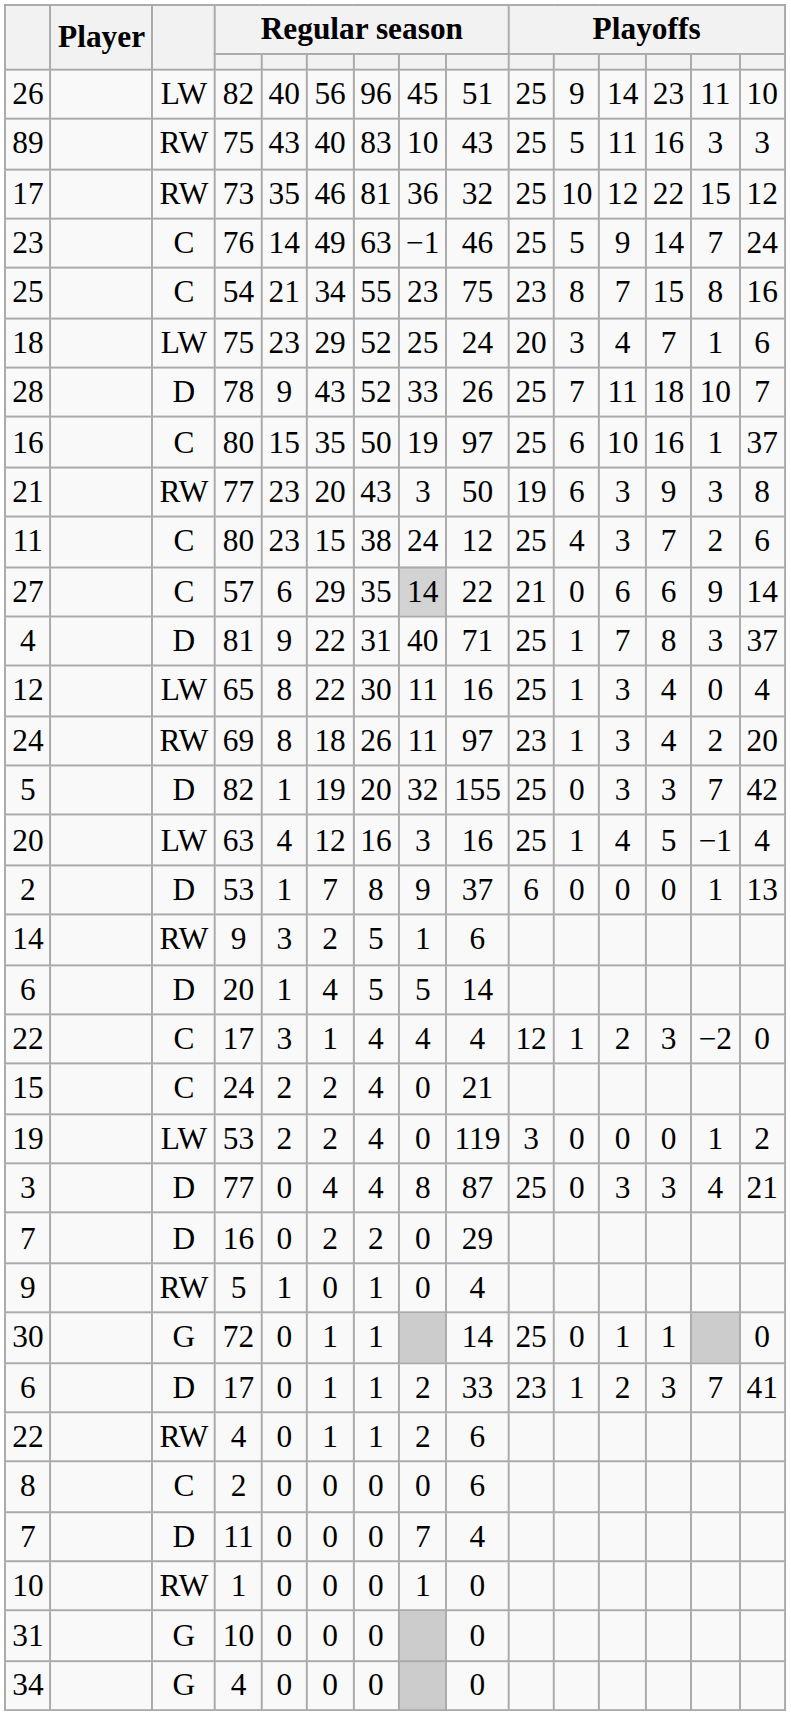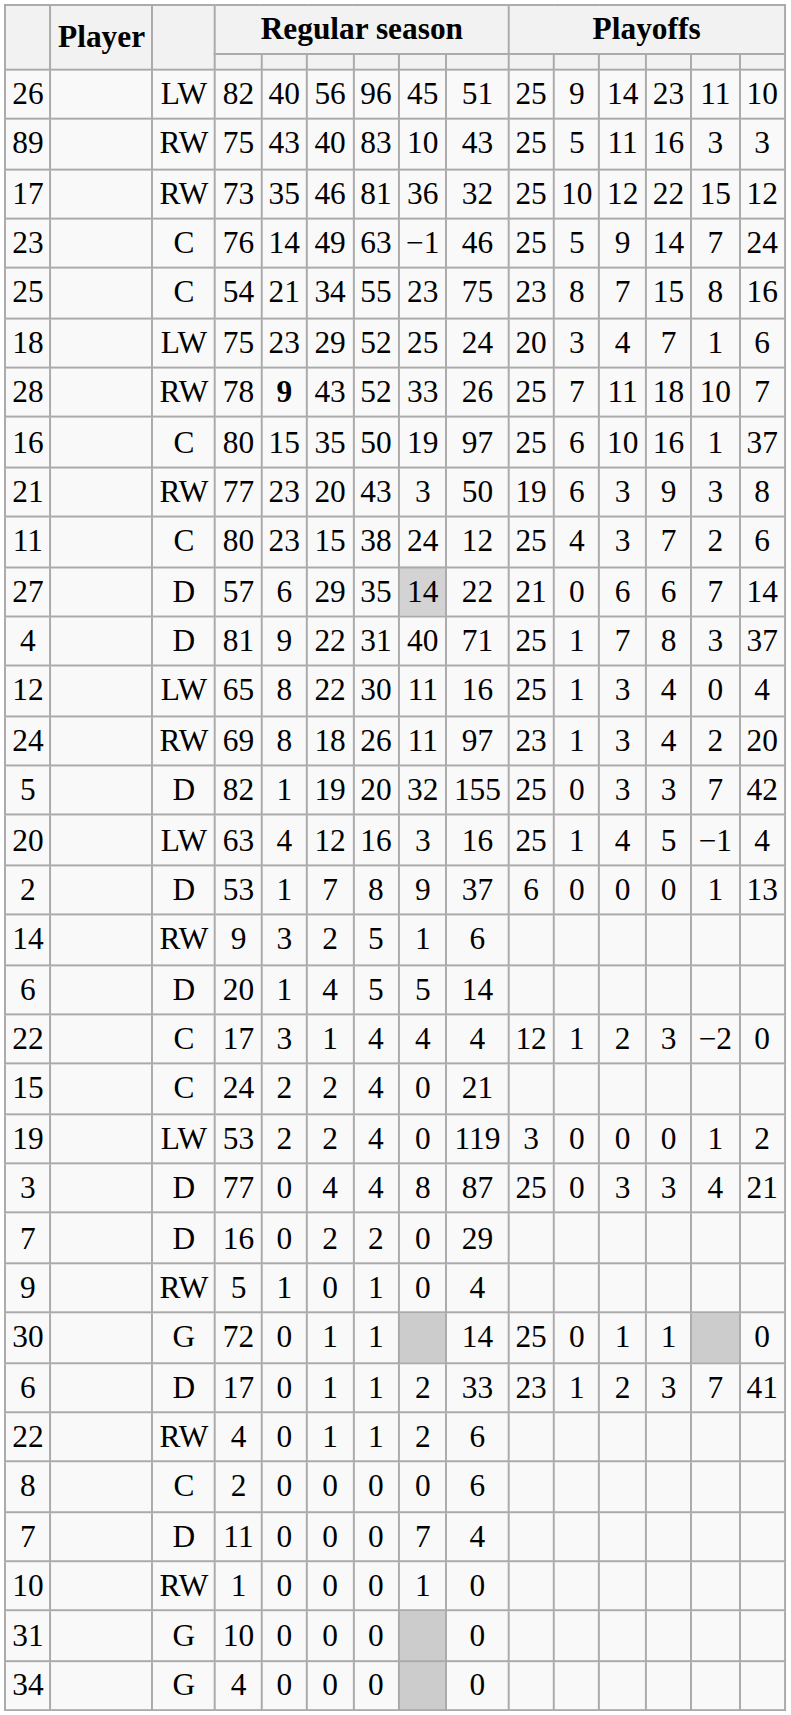(184, 391) D -> (184, 391) RW
(284, 391) normal -> (284, 391) bold
(184, 590) C -> (184, 590) D
(715, 590) 9 -> (715, 590) 7
